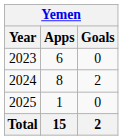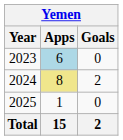(59, 59) no background -> (59, 59) lightblue background
(59, 80) no background -> (59, 80) khaki background
